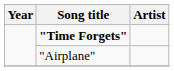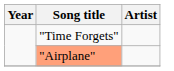(83, 35) bold -> (79, 35) normal
(67, 55) no background -> (67, 55) lightsalmon background
